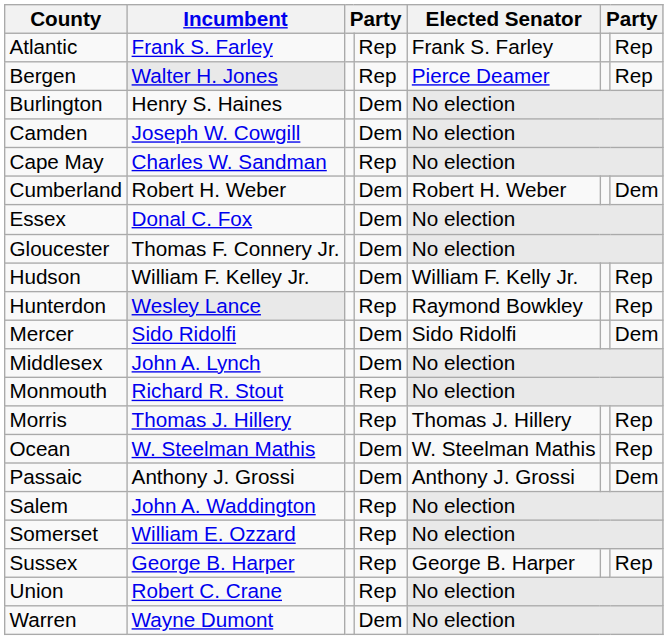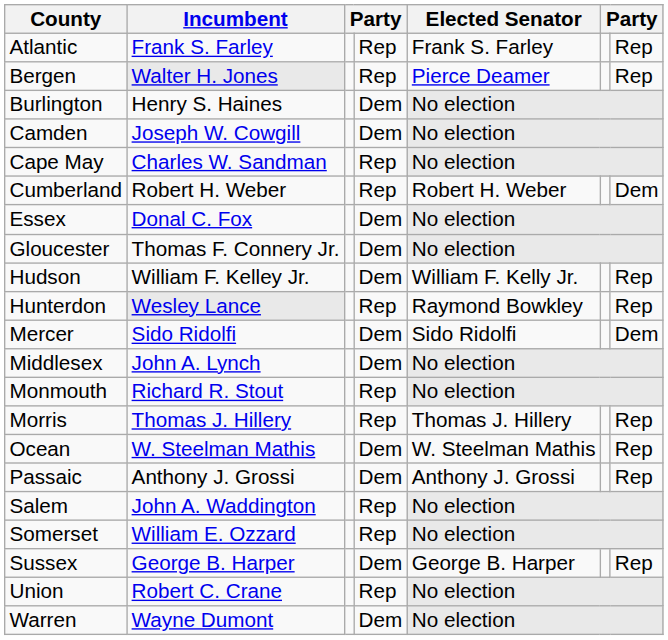(380, 190) Dem -> (378, 190) Rep
(637, 477) Dem -> (634, 477) Rep
(378, 563) Rep -> (380, 563) Dem
